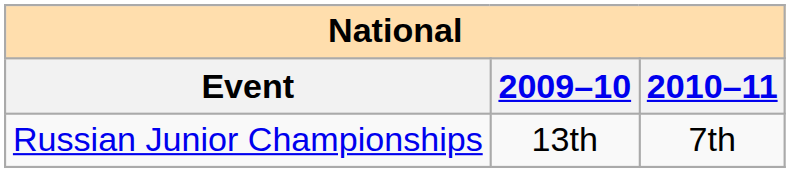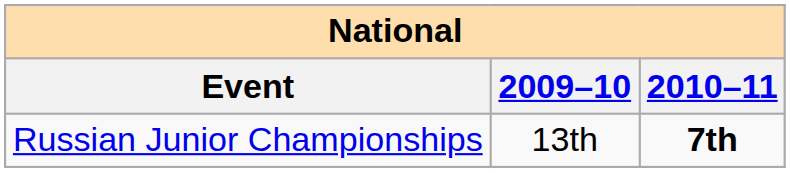(712, 139) normal -> (712, 139) bold
